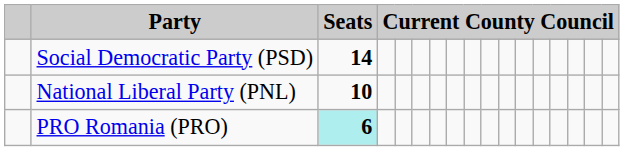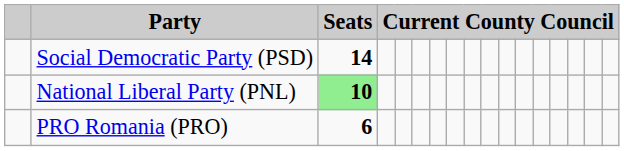(361, 92) no background -> (361, 92) lightgreen background
(367, 127) paleturquoise background -> (367, 127) no background
